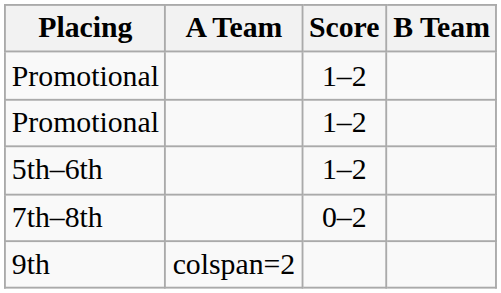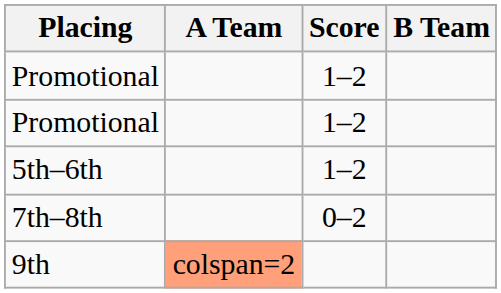(234, 264) no background -> (234, 264) lightsalmon background
